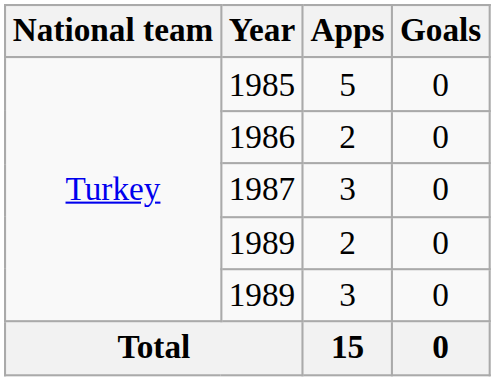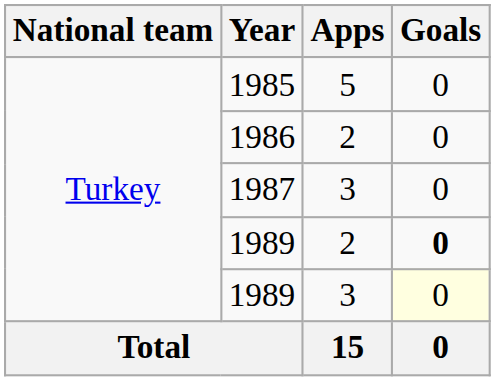(441, 242) normal -> (441, 242) bold
(441, 294) no background -> (441, 294) lightyellow background
